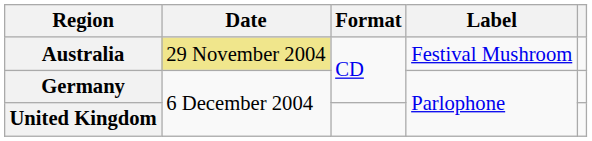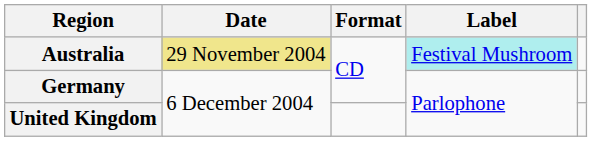(492, 53) no background -> (492, 53) paleturquoise background
